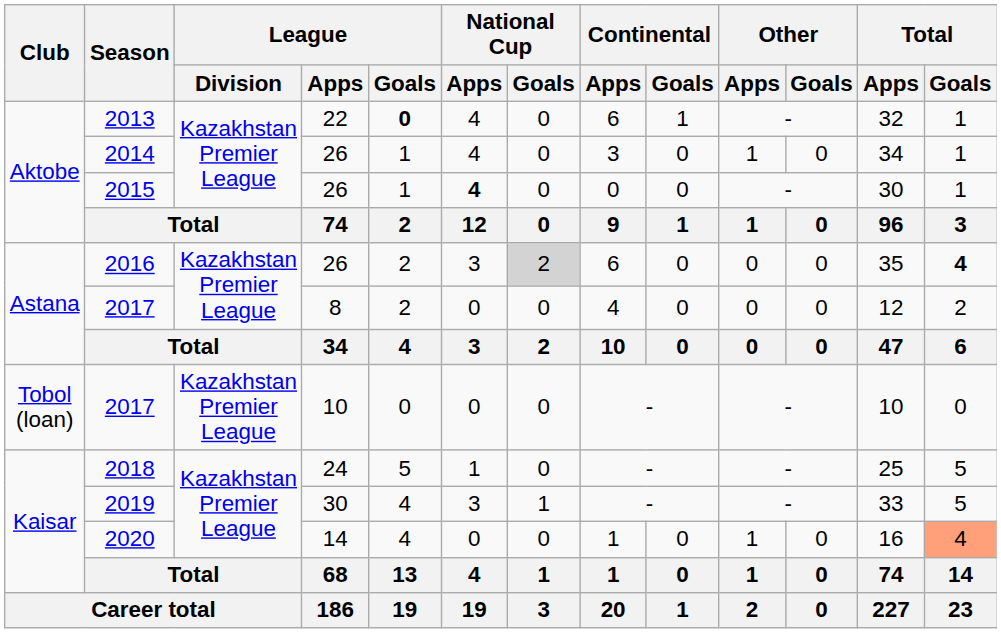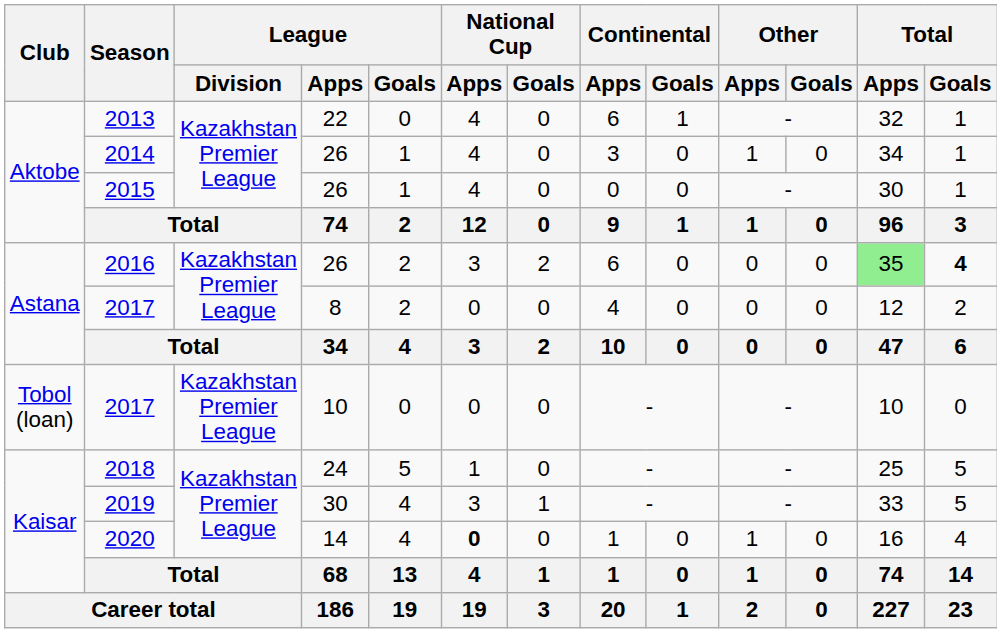(405, 118) bold -> (405, 118) normal
(474, 189) bold -> (474, 189) normal
(544, 264) lightgrey background -> (544, 264) no background
(891, 264) no background -> (891, 264) lightgreen background
(474, 539) normal -> (474, 539) bold
(960, 539) lightsalmon background -> (960, 539) no background
